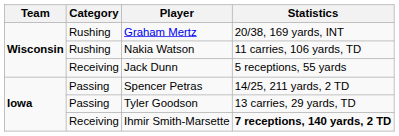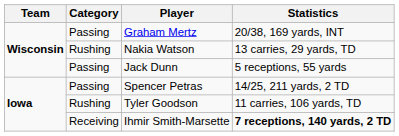(90, 31) Rushing -> (89, 31) Passing
(298, 49) 11 carries, 106 yards, TD -> (295, 49) 13 carries, 29 yards, TD
(94, 67) Receiving -> (89, 67) Passing
(89, 103) Passing -> (90, 103) Rushing
(295, 103) 13 carries, 29 yards, TD -> (298, 103) 11 carries, 106 yards, TD
